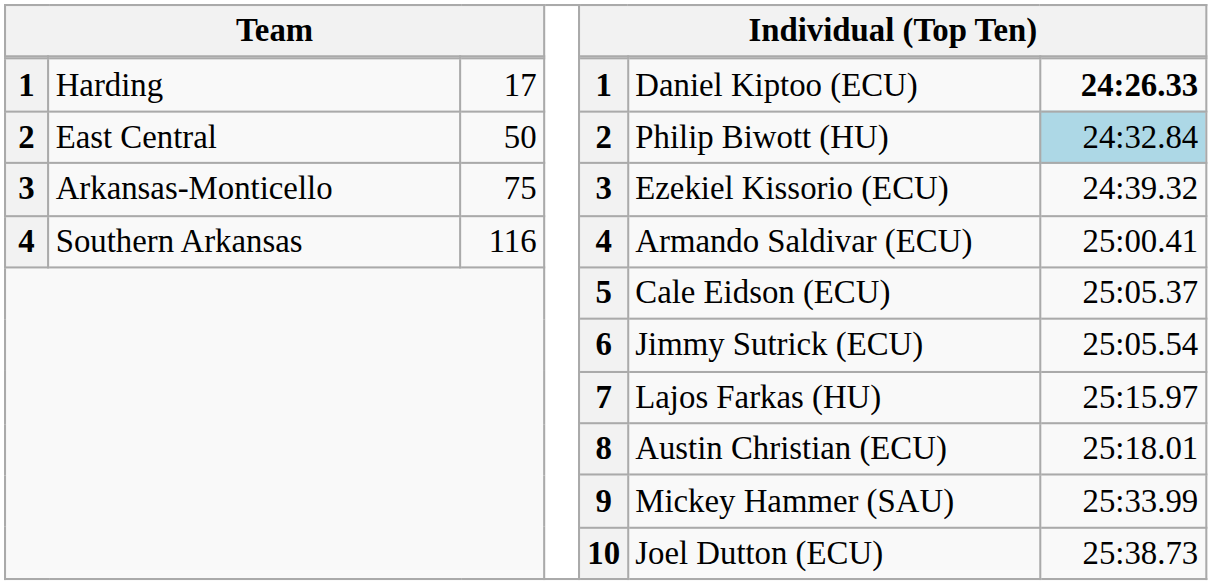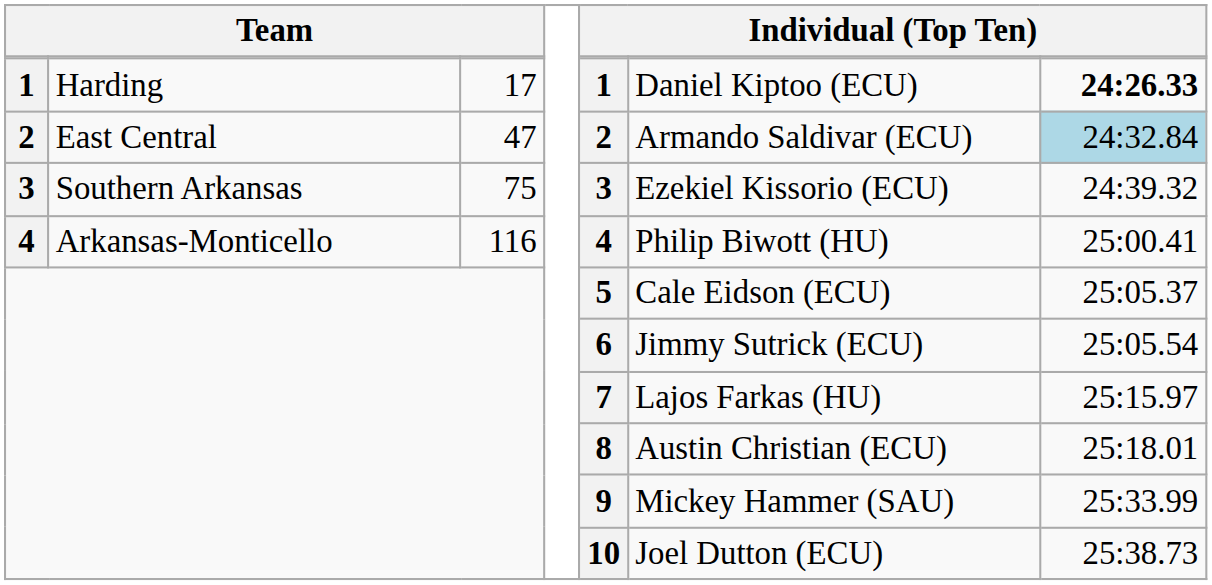(520, 136) 50 -> (520, 136) 47
(762, 136) Philip Biwott (HU) -> (804, 136) Armando Saldivar (ECU)
(194, 188) Arkansas-Monticello -> (179, 188) Southern Arkansas
(179, 240) Southern Arkansas -> (194, 240) Arkansas-Monticello
(804, 240) Armando Saldivar (ECU) -> (762, 240) Philip Biwott (HU)
